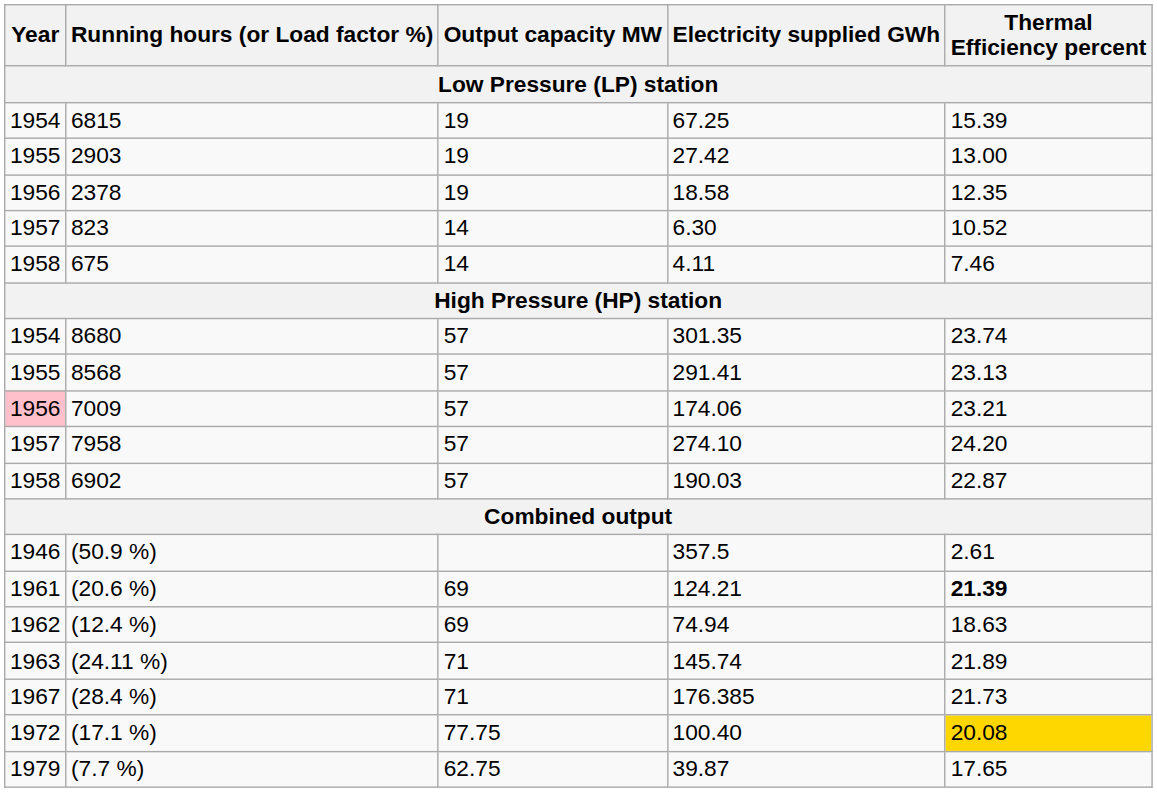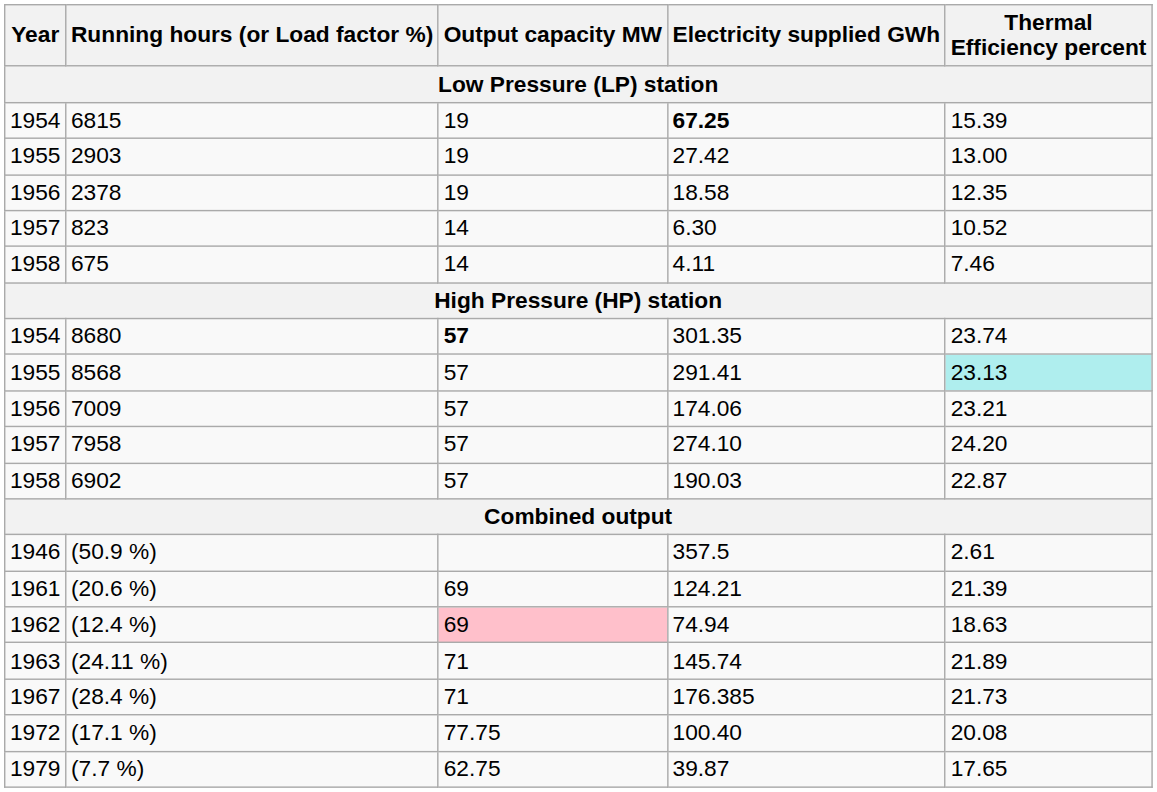(701, 120) normal -> (701, 120) bold
(456, 336) normal -> (456, 336) bold
(979, 372) no background -> (979, 372) paleturquoise background
(35, 408) pink background -> (35, 408) no background
(979, 588) bold -> (979, 588) normal
(456, 624) no background -> (456, 624) pink background
(979, 732) gold background -> (979, 732) no background
